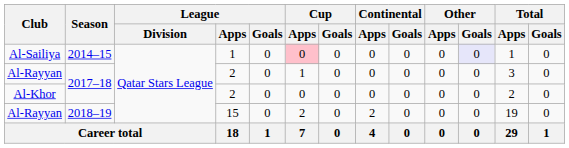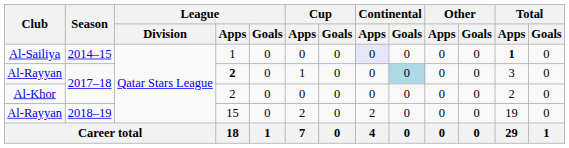(302, 53) pink background -> (302, 53) no background
(372, 53) no background -> (372, 53) lavender background
(477, 53) lavender background -> (477, 53) no background
(512, 53) normal -> (512, 53) bold
(232, 73) normal -> (232, 73) bold
(407, 73) no background -> (407, 73) lightblue background
